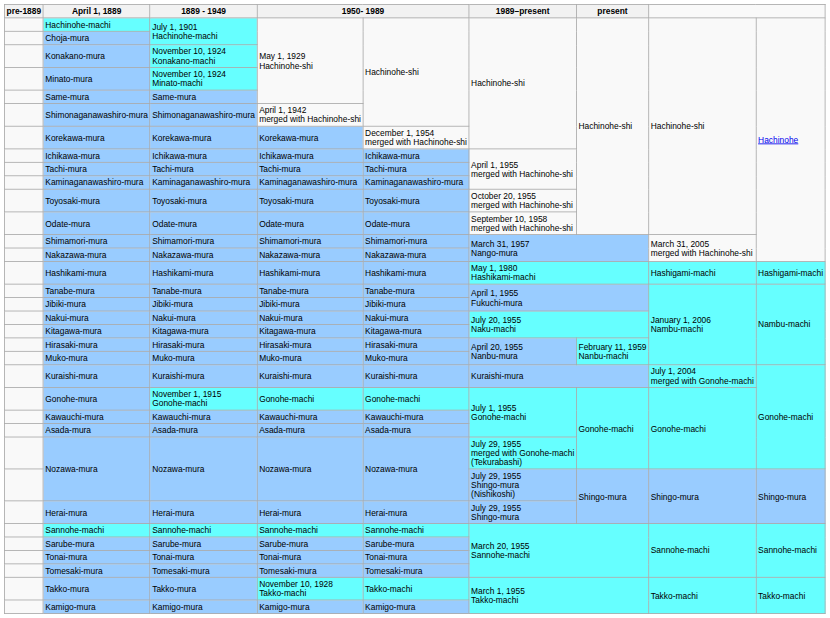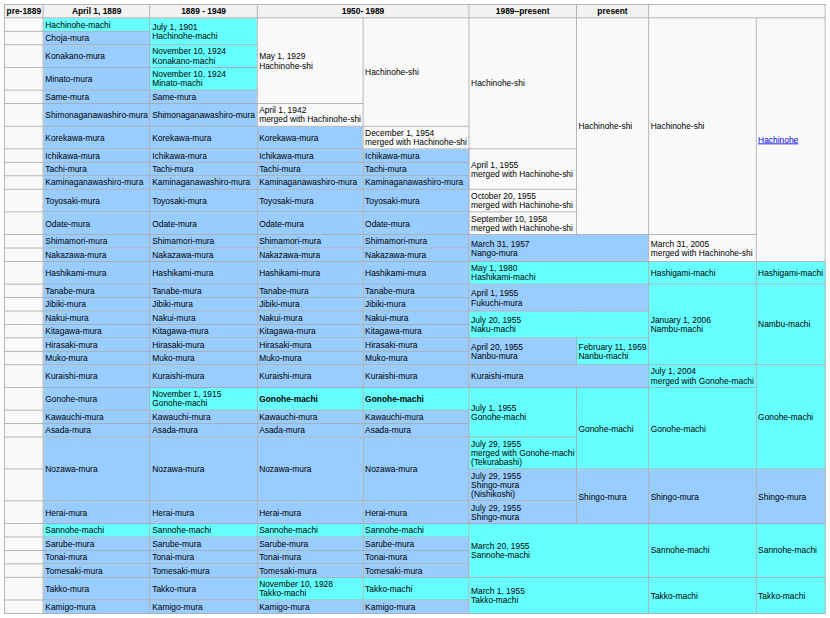(287, 399) normal -> (289, 399) bold
(393, 399) normal -> (395, 399) bold
